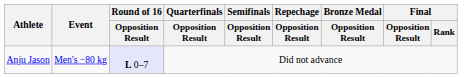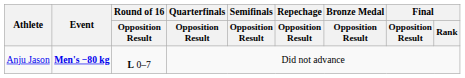(81, 60) normal -> (82, 60) bold
(137, 65) lavender background -> (139, 65) no background
